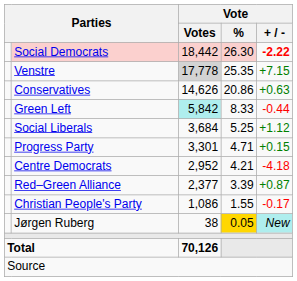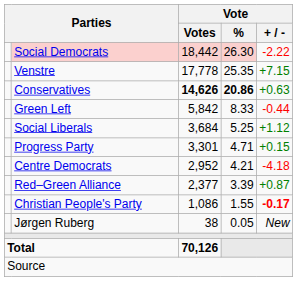(276, 52) bold -> (276, 52) normal
(200, 71) lightgrey background -> (200, 71) no background
(200, 90) normal -> (200, 90) bold
(239, 90) normal -> (239, 90) bold
(203, 109) paleturquoise background -> (203, 109) no background
(276, 204) normal -> (276, 204) bold
(242, 223) gold background -> (242, 223) no background
(278, 223) paleturquoise background -> (278, 223) no background
